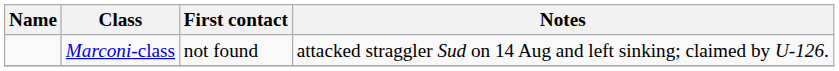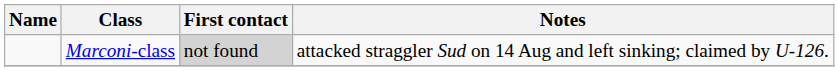(221, 50) no background -> (221, 50) lightgrey background
